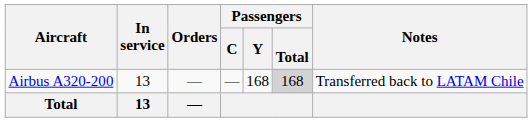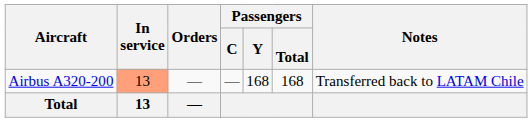(142, 81) no background -> (142, 81) lightsalmon background
(292, 81) lightgrey background -> (292, 81) no background
